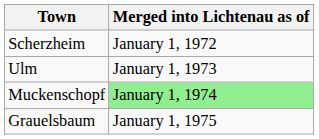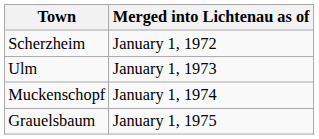(165, 95) lightgreen background -> (165, 95) no background
